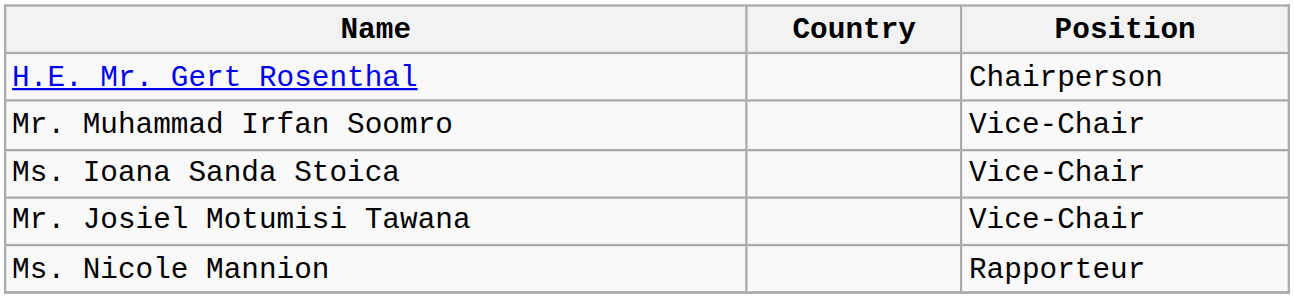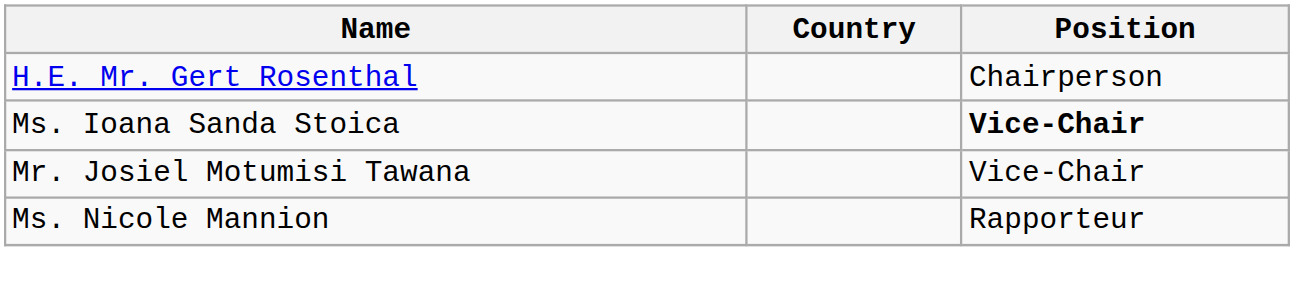- row: (233, 125)
(1057, 173) normal -> (1057, 125) bold
